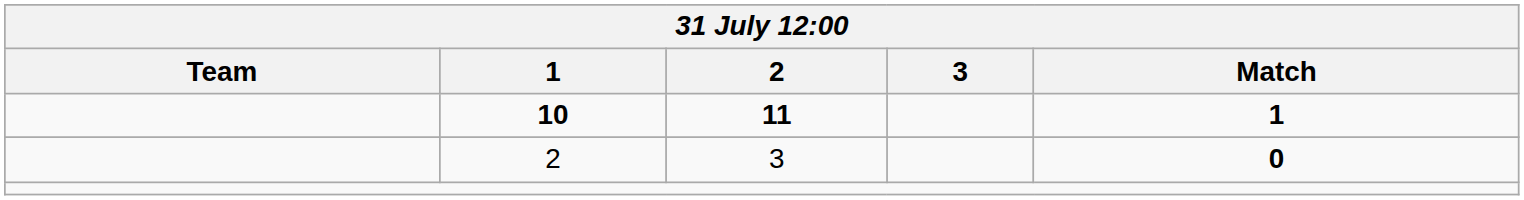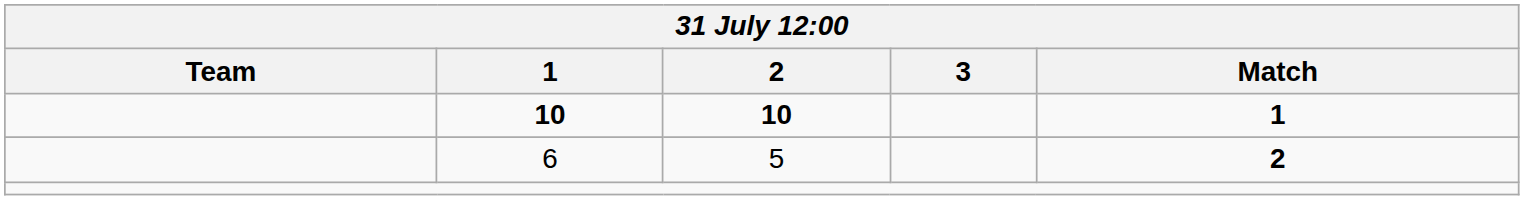(777, 114) 11 -> (777, 114) 10
(553, 159) 2 -> (550, 159) 6
(777, 159) 3 -> (777, 159) 5
(1276, 159) 0 -> (1278, 159) 2
